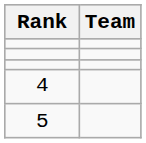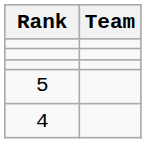(42, 86) 4 -> (42, 86) 5
(42, 121) 5 -> (42, 121) 4
